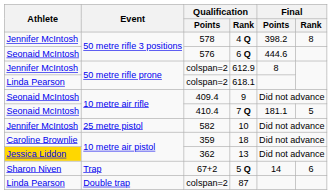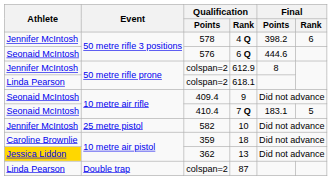(311, 40) 8 -> (311, 40) 6
(276, 111) 181.1 -> (276, 111) 183.1
- row: (243, 169)
